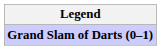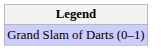(80, 34) bold -> (76, 34) normal
